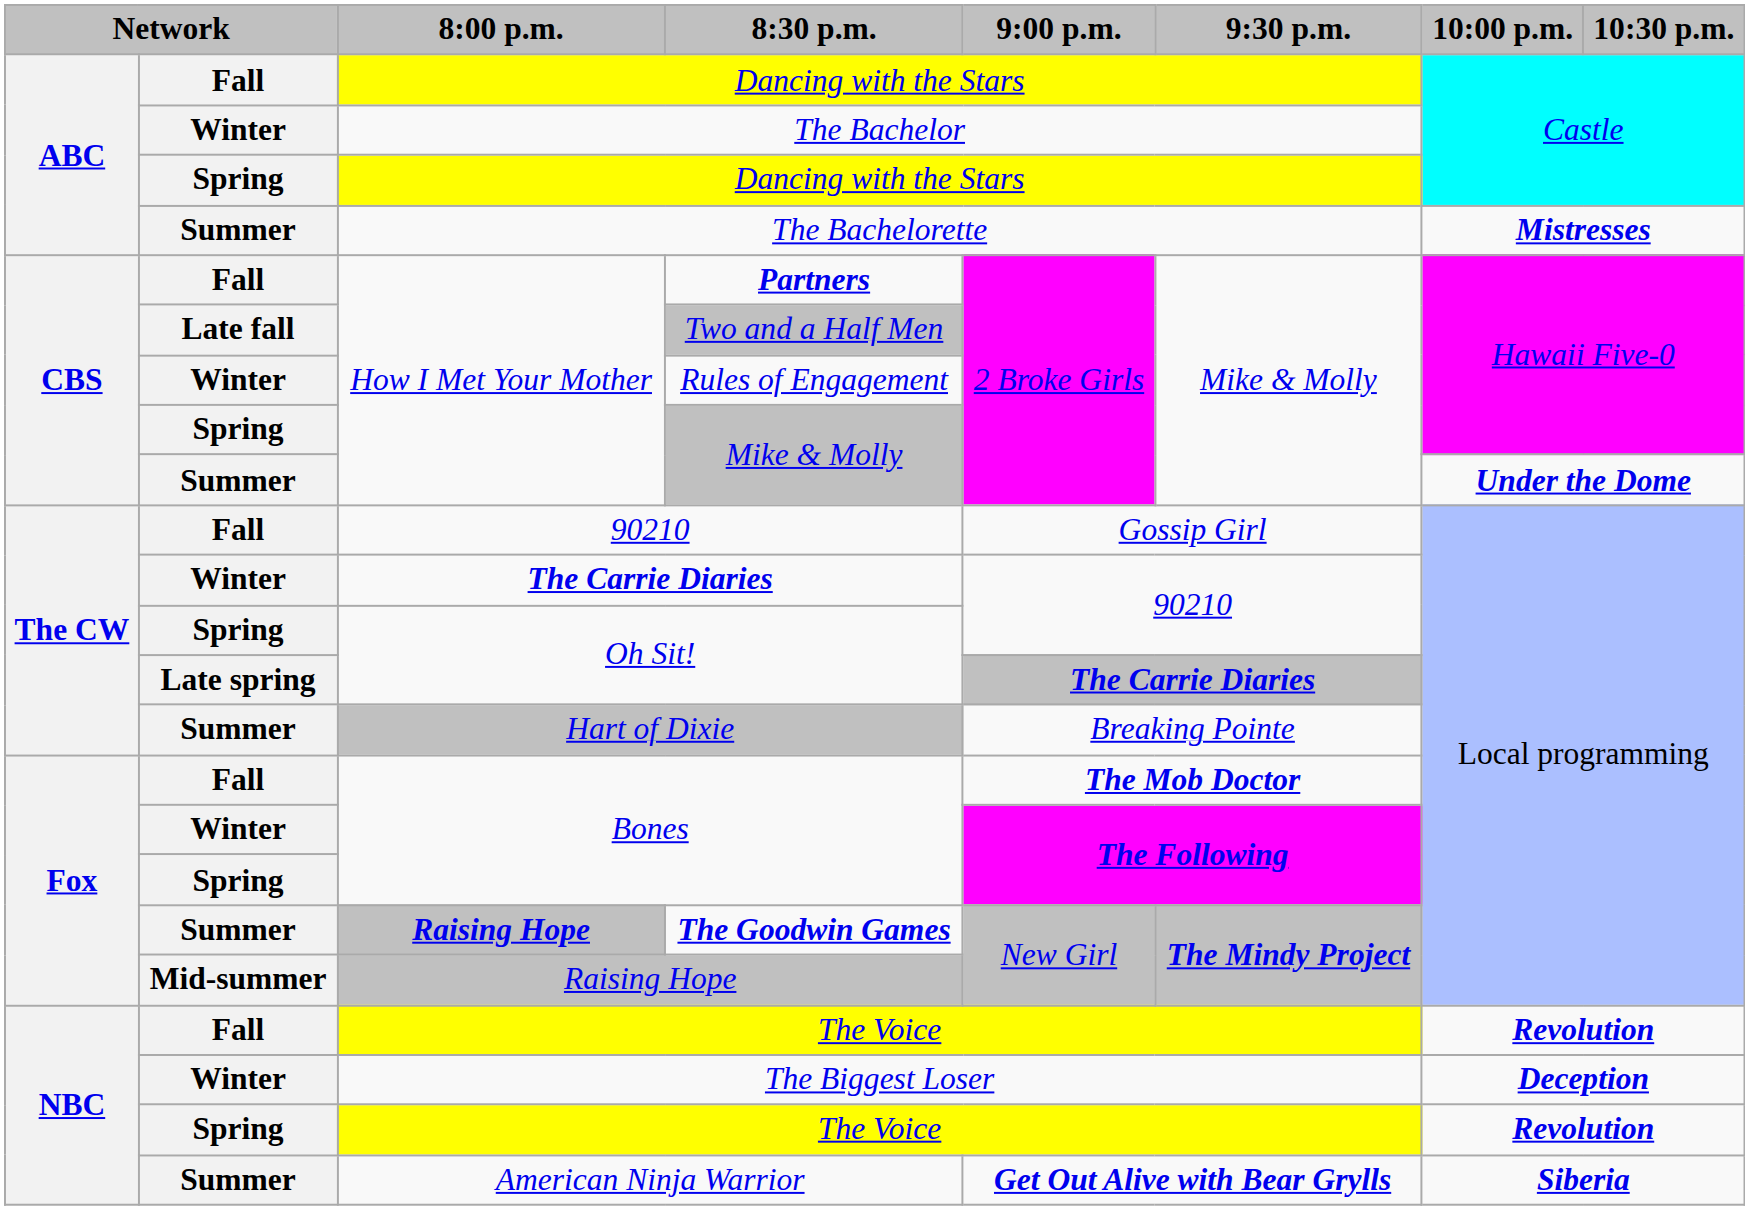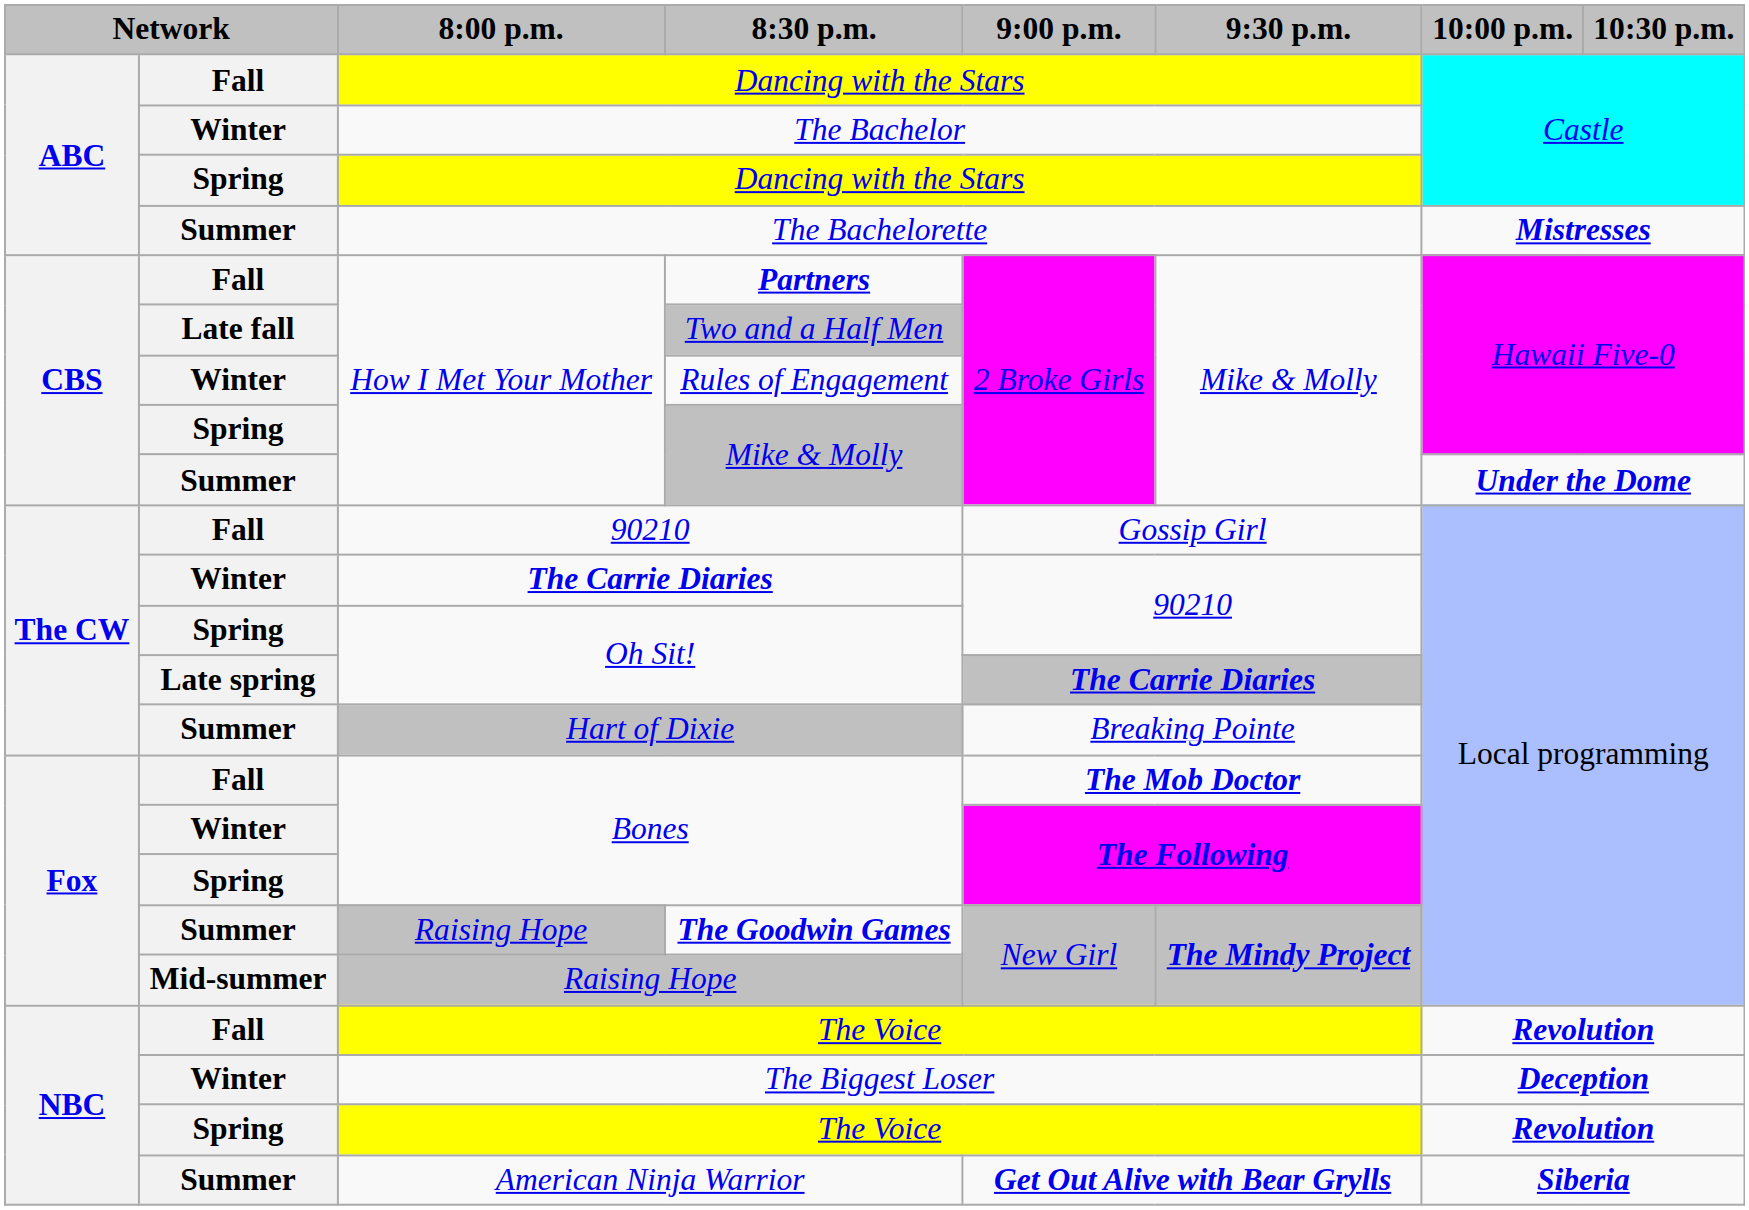(501, 929) bold -> (501, 929) normal
